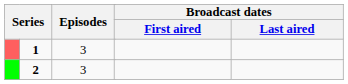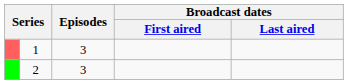(36, 49) bold -> (36, 49) normal
(36, 69) bold -> (36, 69) normal
